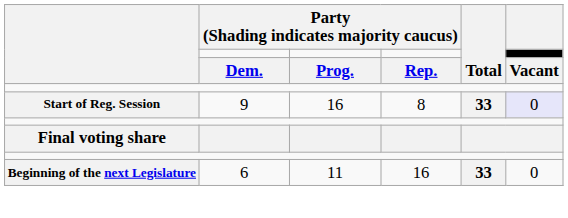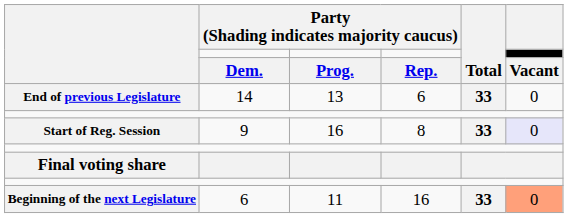+ row: (102, 96)
(534, 172) no background -> (534, 199) lightsalmon background
